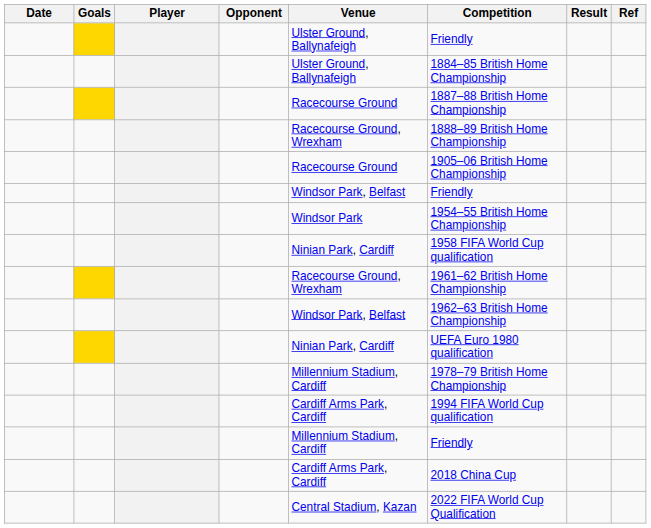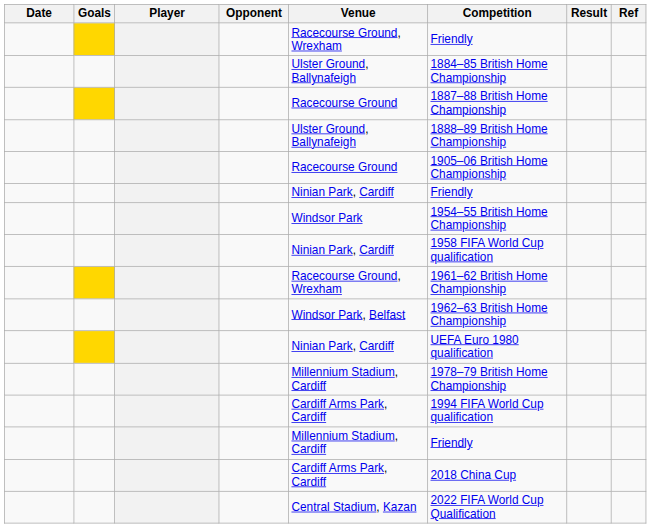(330, 39) Ulster Ground, Ballynafeigh -> (346, 39) Racecourse Ground, Wrexham
(346, 135) Racecourse Ground, Wrexham -> (330, 135) Ulster Ground, Ballynafeigh
(348, 193) Windsor Park, Belfast -> (343, 193) Ninian Park, Cardiff
